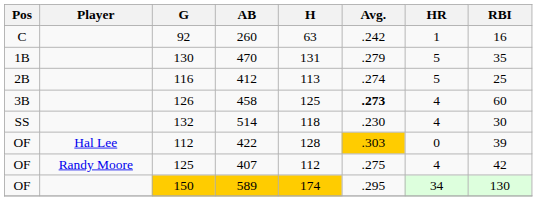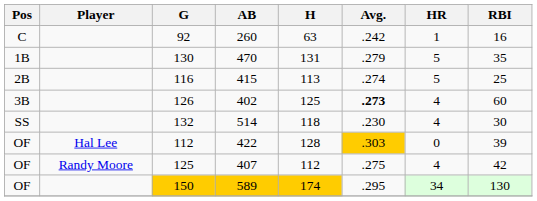(247, 79) 412 -> (247, 79) 415
(247, 100) 458 -> (247, 100) 402
